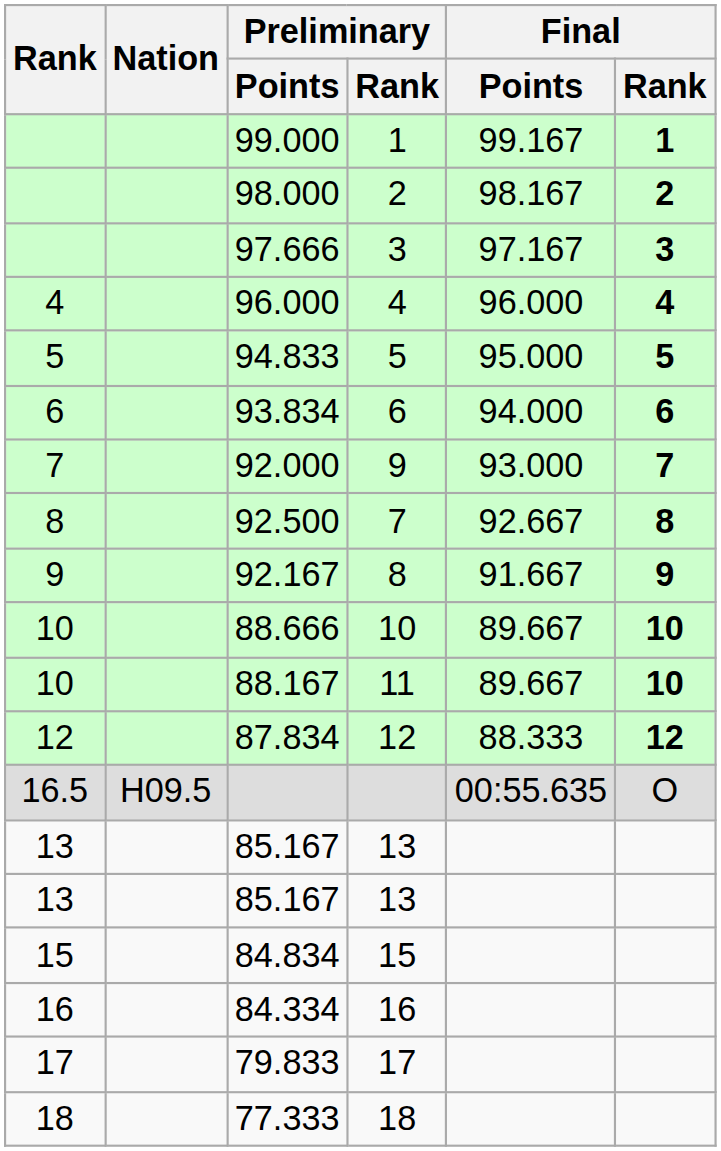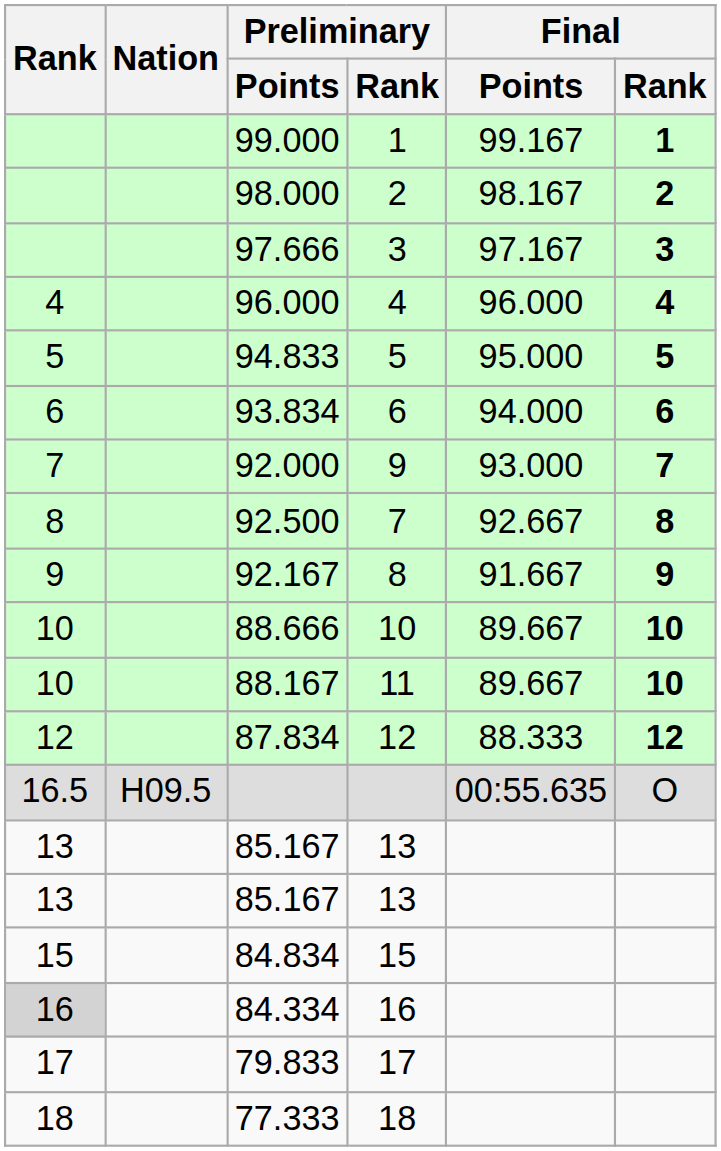(55, 1009) no background -> (55, 1009) lightgrey background
